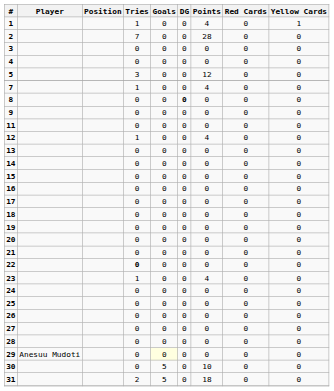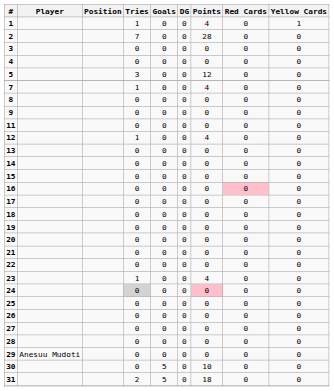(184, 100) bold -> (184, 100) normal
(246, 189) no background -> (246, 189) pink background
(137, 265) bold -> (137, 265) normal
(137, 290) no background -> (137, 290) lightgrey background
(207, 290) no background -> (207, 290) pink background
(164, 354) lightyellow background -> (164, 354) no background
